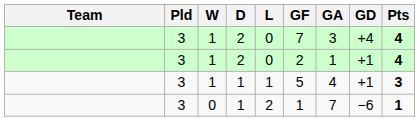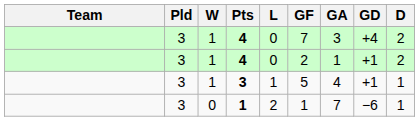columns swapped: (241, 15) <-> (398, 15)
